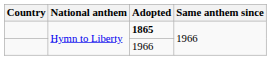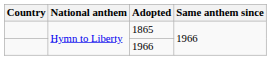(143, 30) bold -> (143, 30) normal
